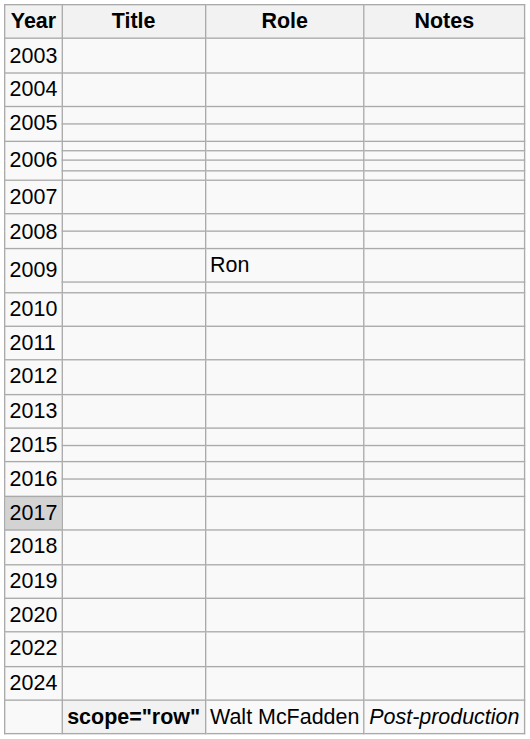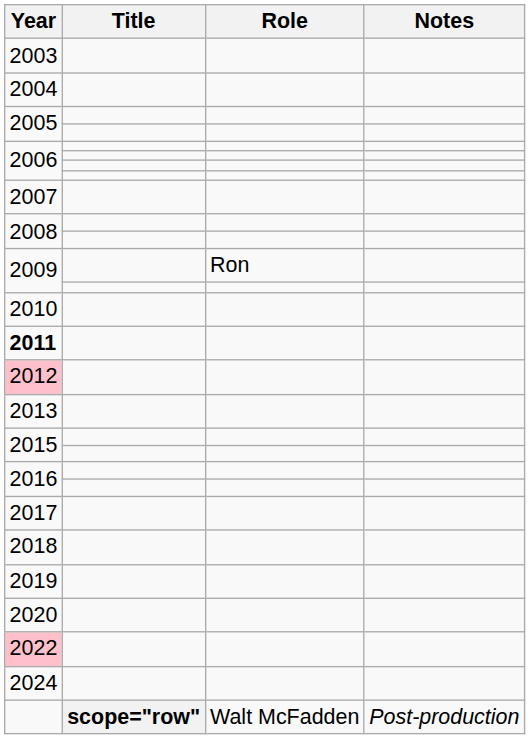(33, 342) normal -> (33, 342) bold
(33, 376) no background -> (33, 376) pink background
(33, 512) lightgrey background -> (33, 512) no background
(33, 648) no background -> (33, 648) pink background
